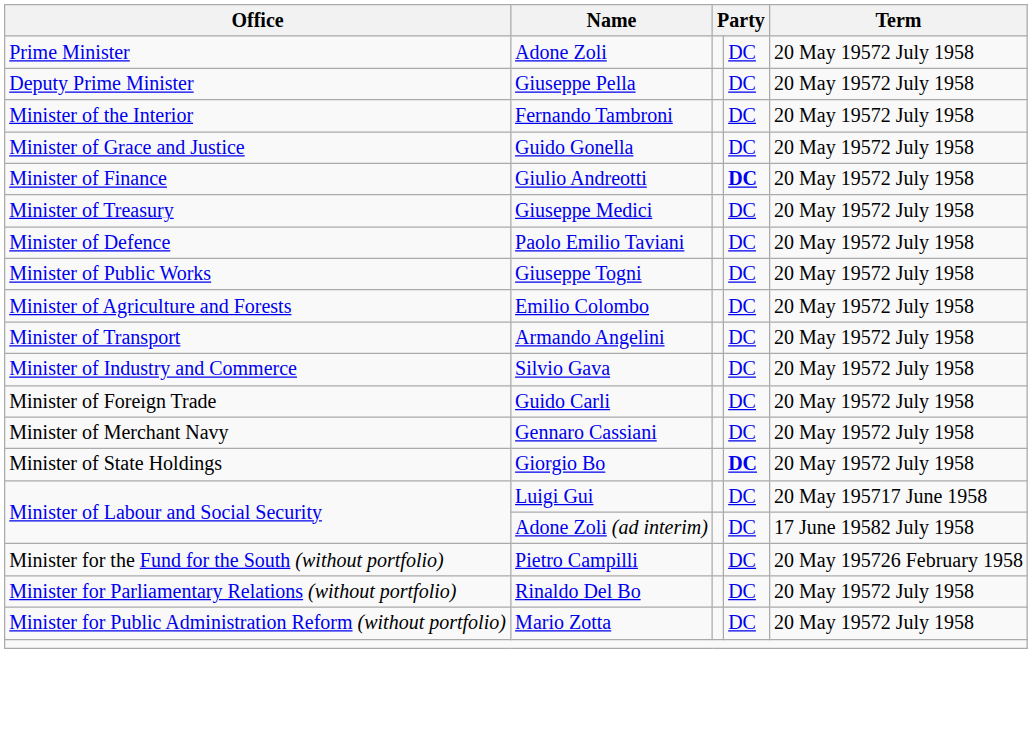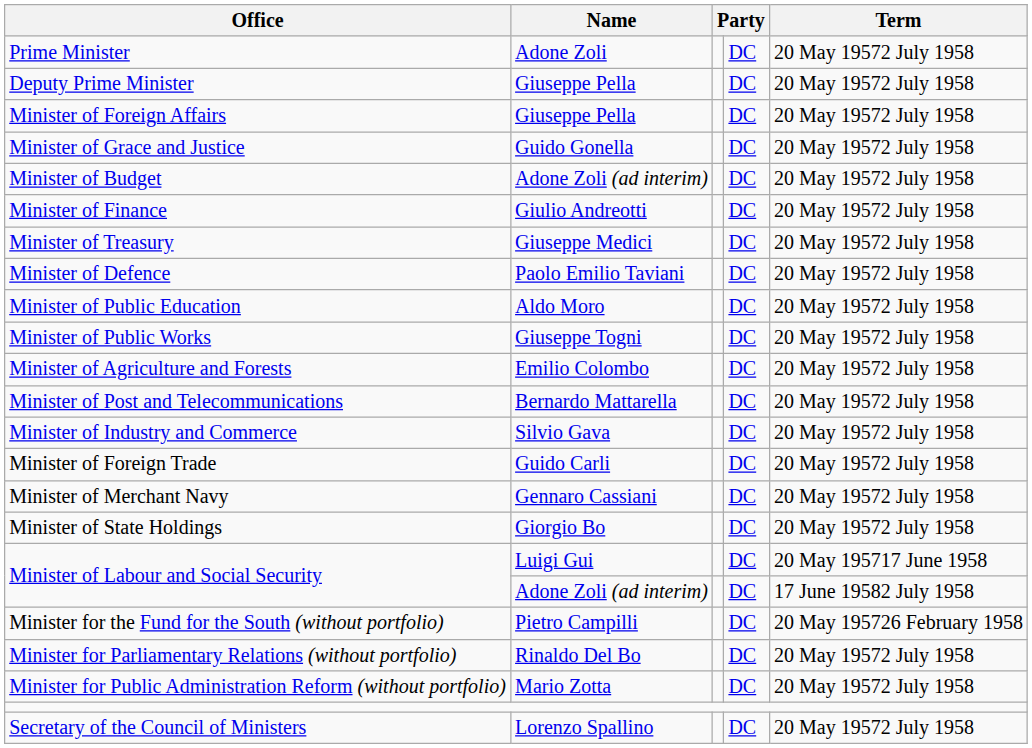+ row: (118, 115)
- row: (101, 115)
+ row: (85, 178)
(743, 178) bold -> (742, 210) normal
+ row: (125, 305)
- row: (95, 337)
+ row: (176, 400)
(743, 464) bold -> (742, 527) normal
+ row: (158, 727)
